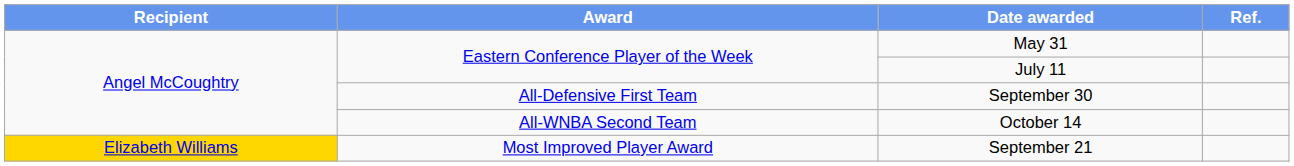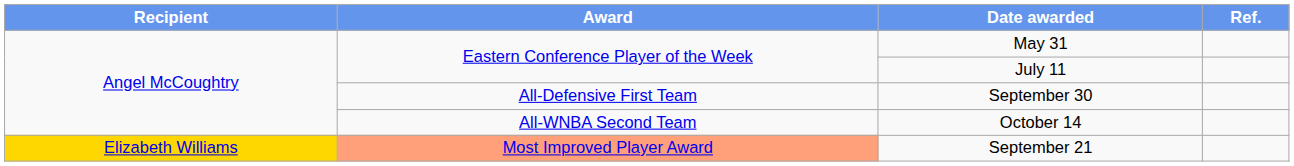(608, 148) no background -> (608, 148) lightsalmon background
